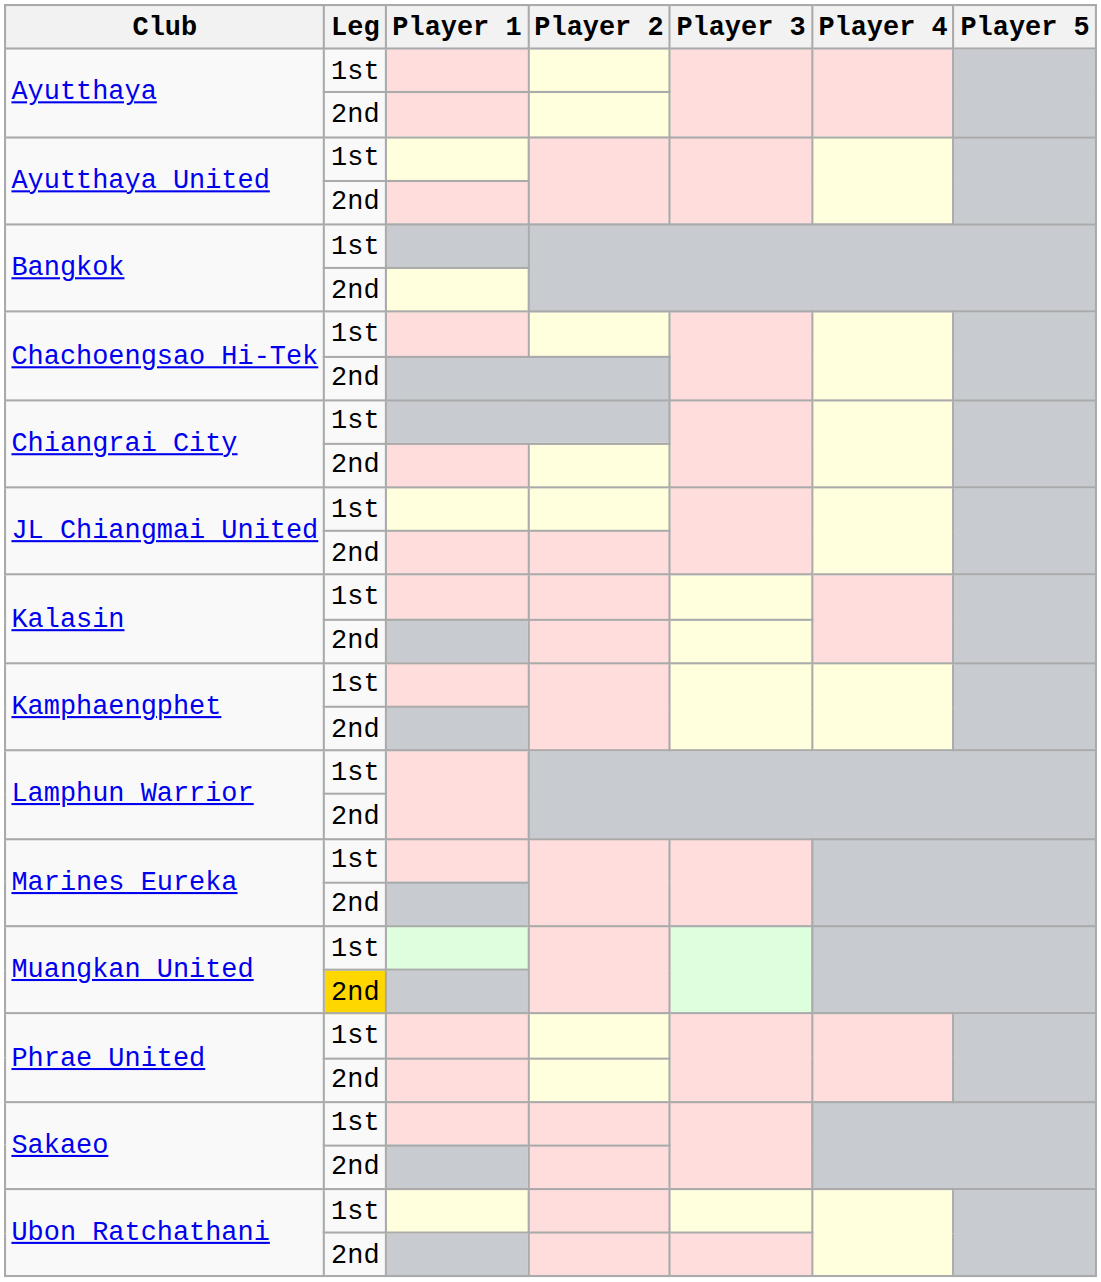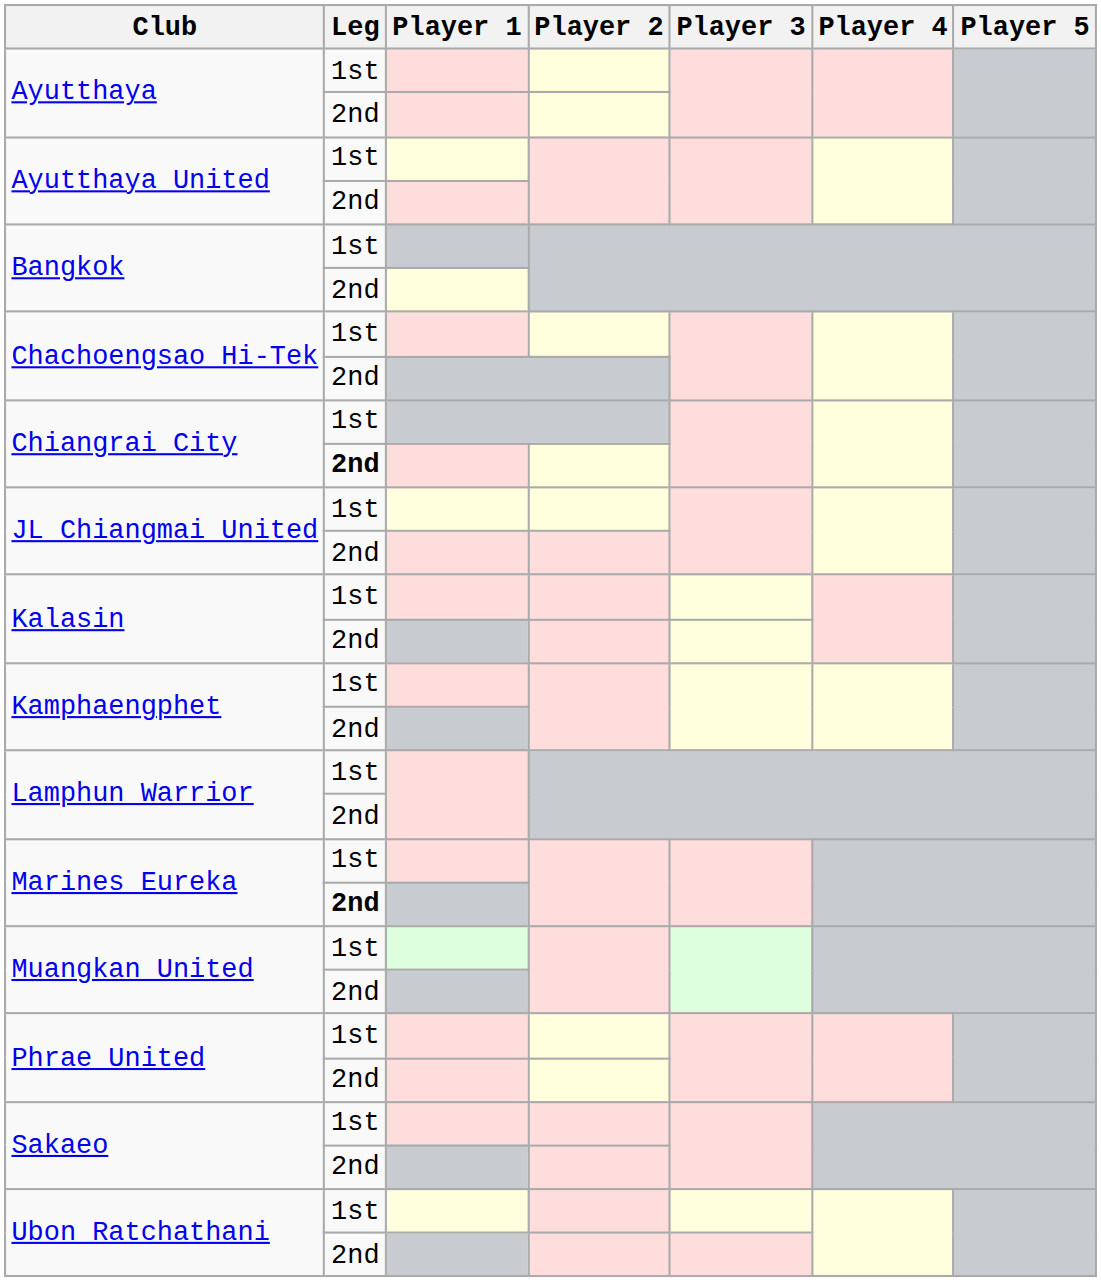(355, 466) normal -> (355, 466) bold
(355, 904) normal -> (355, 904) bold
(355, 992) gold background -> (355, 992) no background
